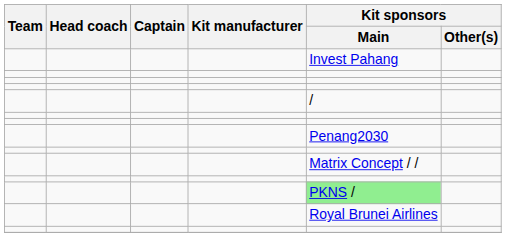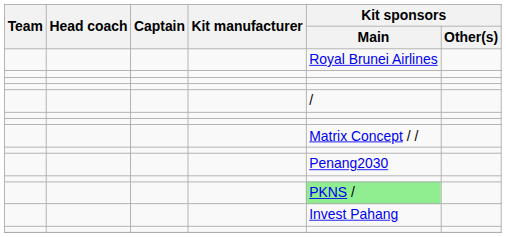(354, 59) Invest Pahang -> (373, 59) Royal Brunei Airlines
(349, 135) Penang2030 -> (364, 135) Matrix Concept / /
(364, 164) Matrix Concept / / -> (349, 164) Penang2030
(373, 214) Royal Brunei Airlines -> (354, 214) Invest Pahang
